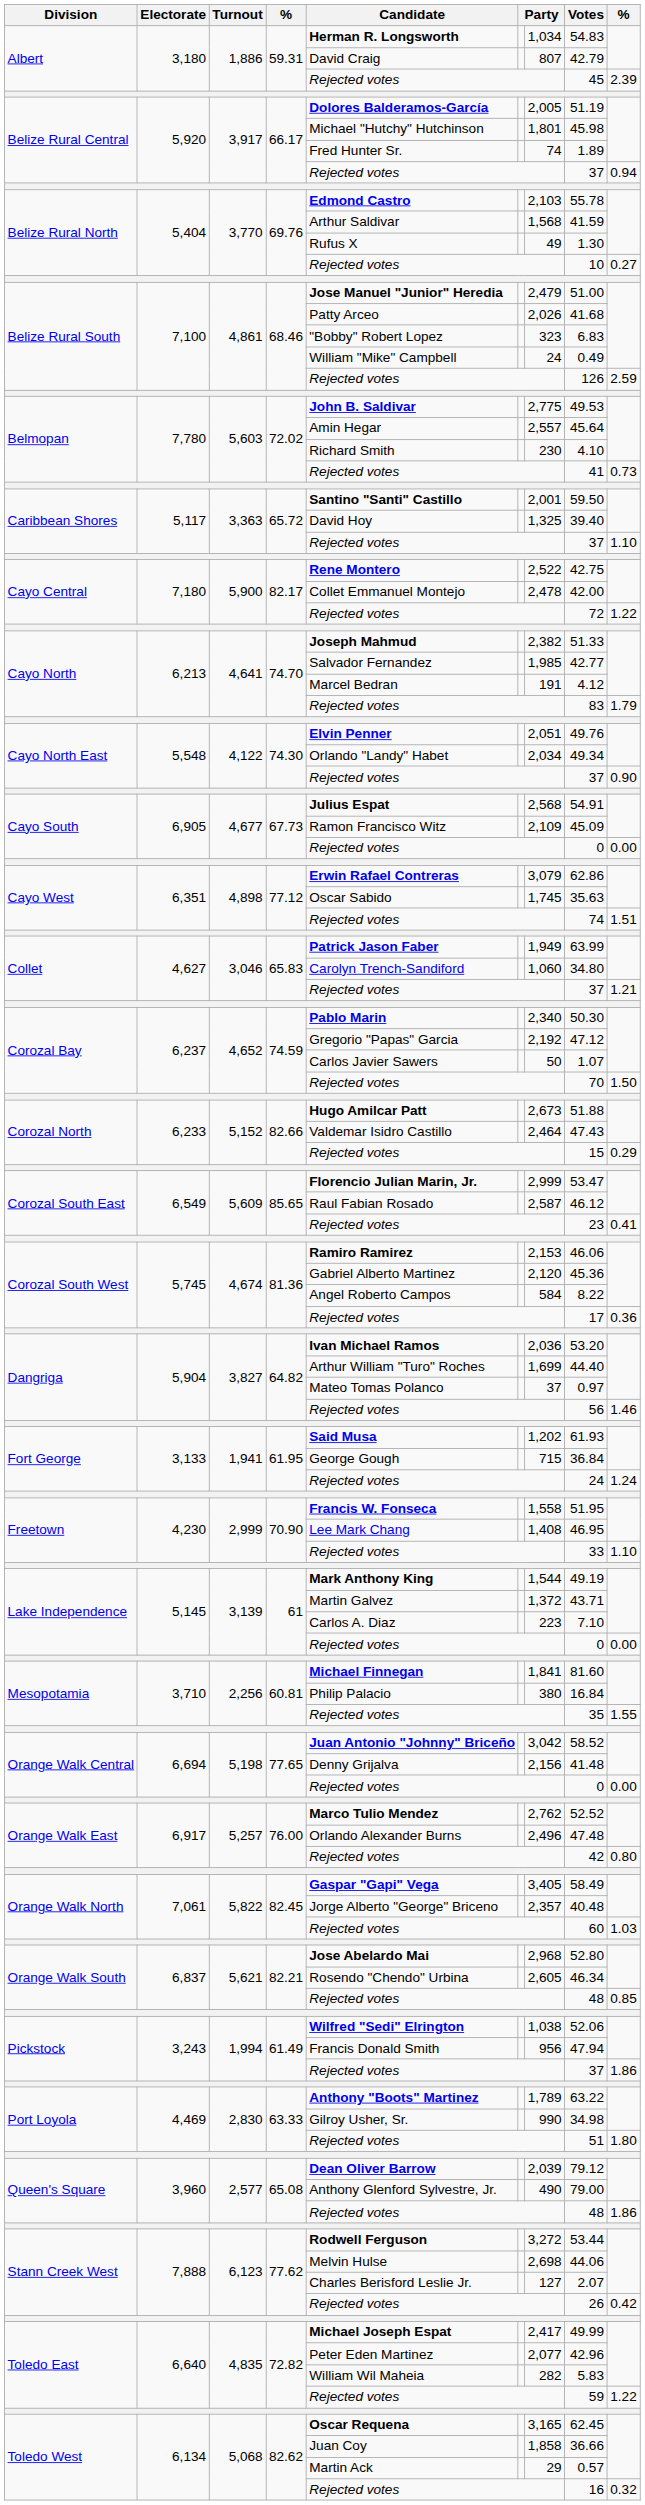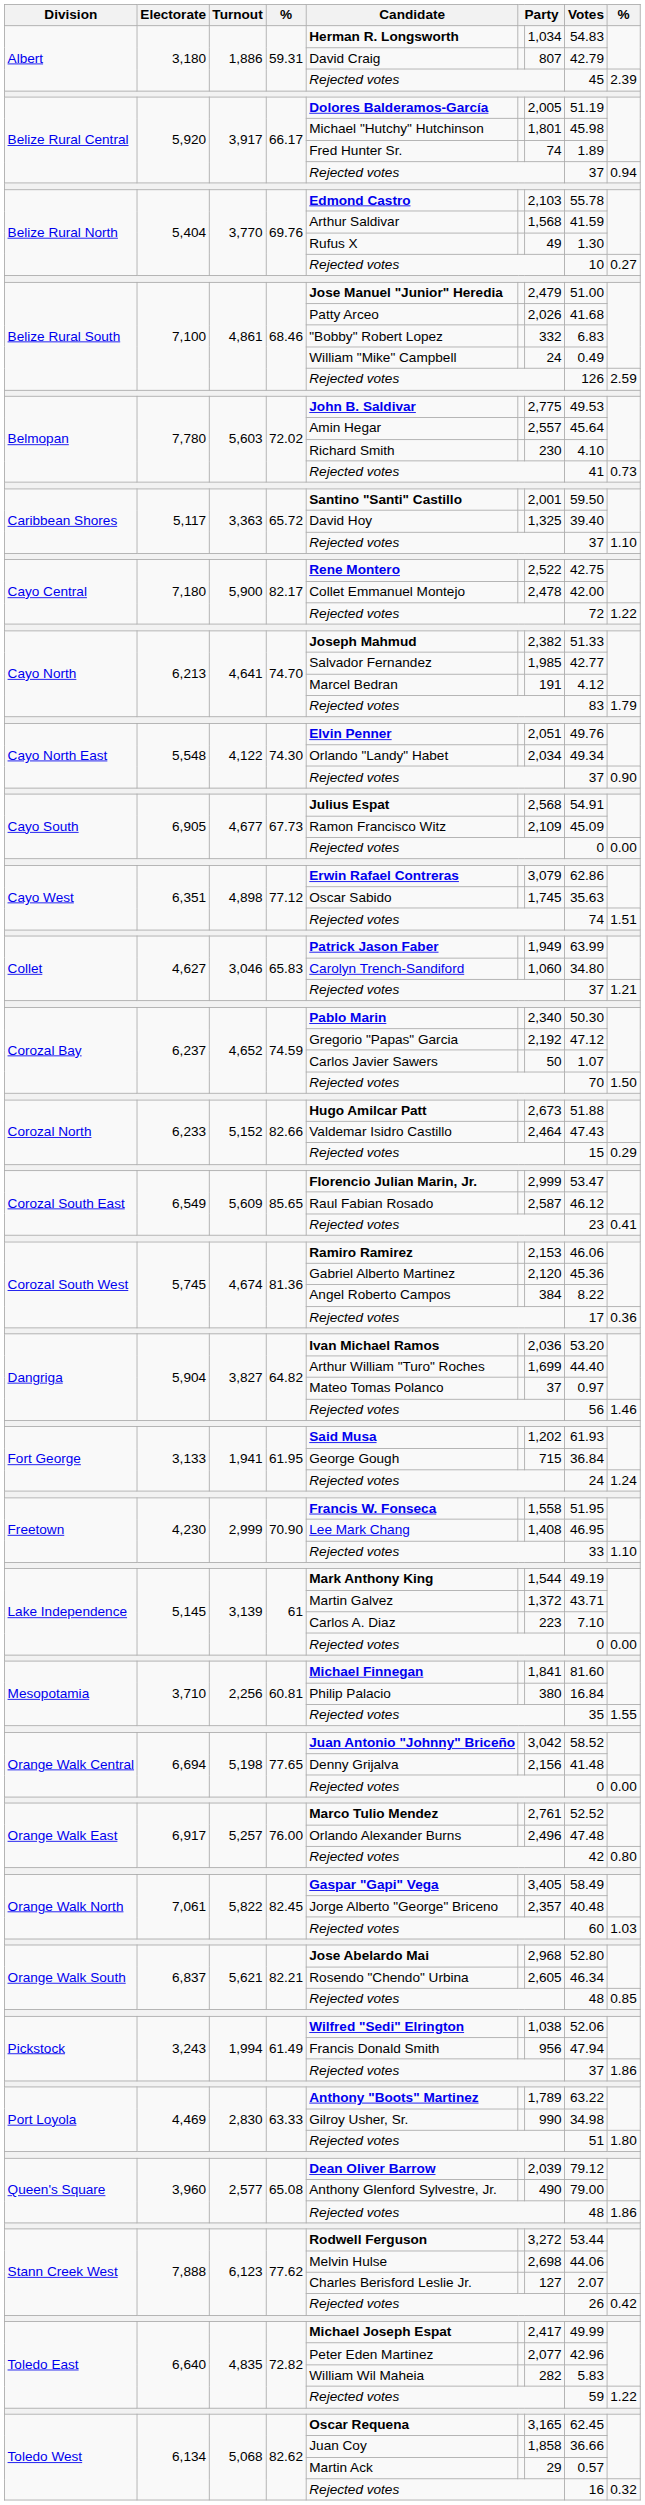(550, 336) 323 -> (550, 336) 332
(550, 1295) 584 -> (550, 1295) 384
(545, 1813) 2,762 -> (545, 1813) 2,761
